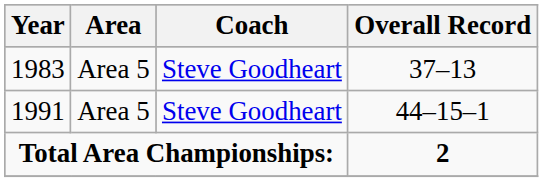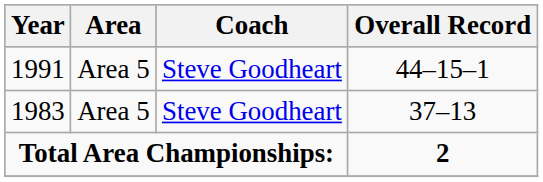rows swapped: (38, 68) <-> (38, 111)
